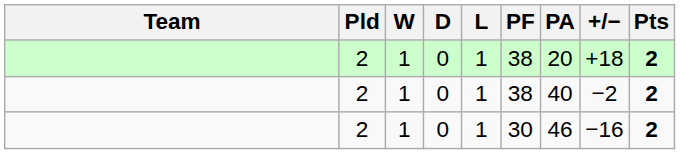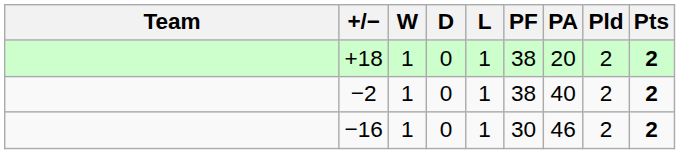columns swapped: (362, 22) <-> (604, 22)
